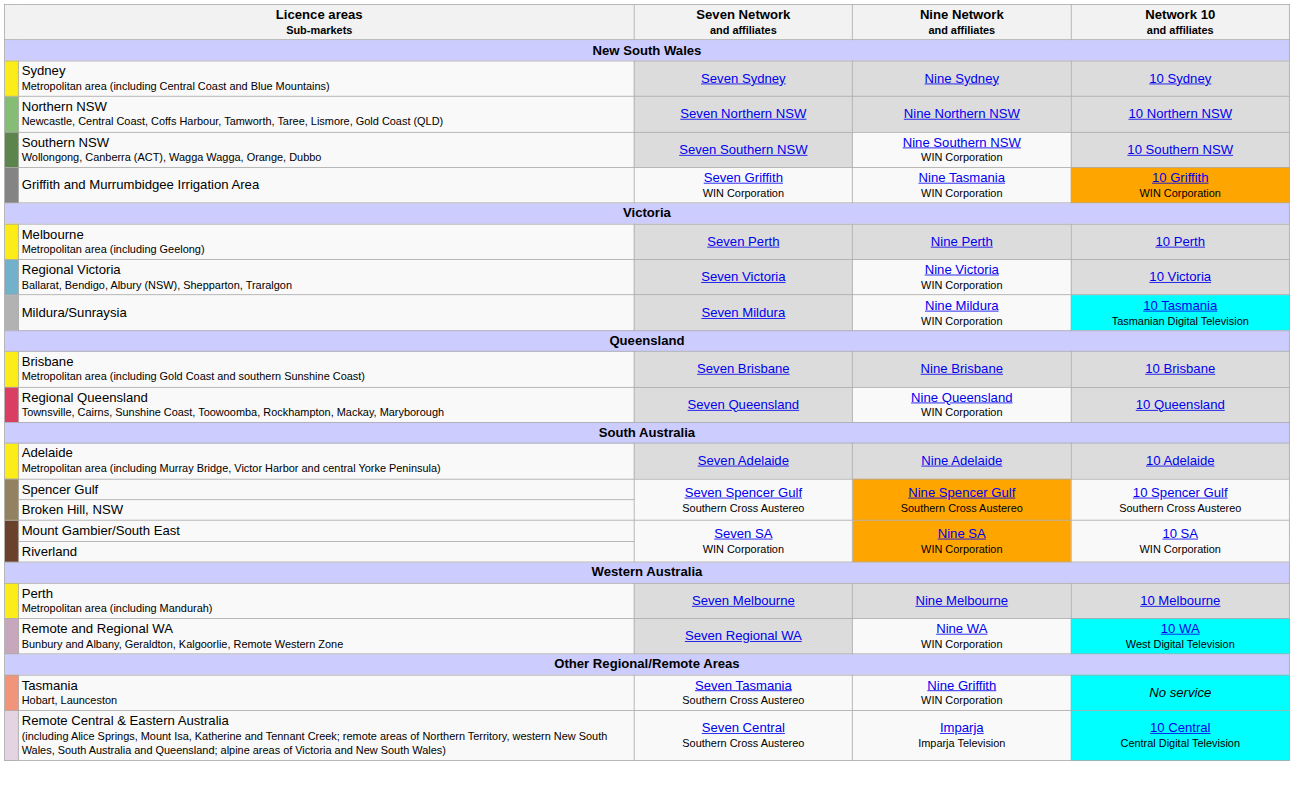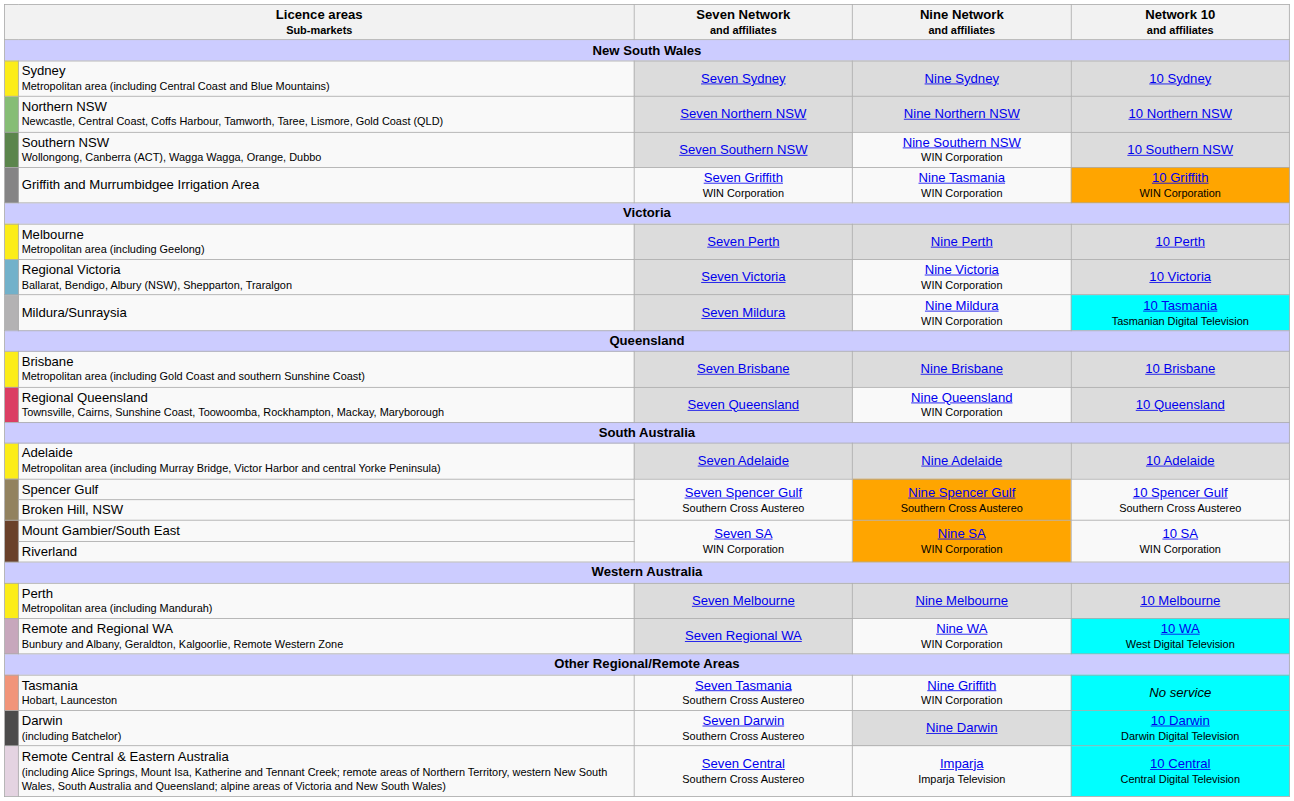+ row: (71, 728)
